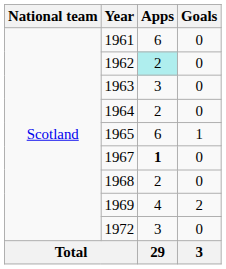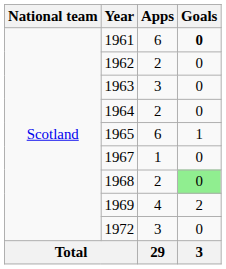(199, 39) normal -> (199, 39) bold
(158, 63) paleturquoise background -> (158, 63) no background
(158, 157) bold -> (158, 157) normal
(199, 181) no background -> (199, 181) lightgreen background
